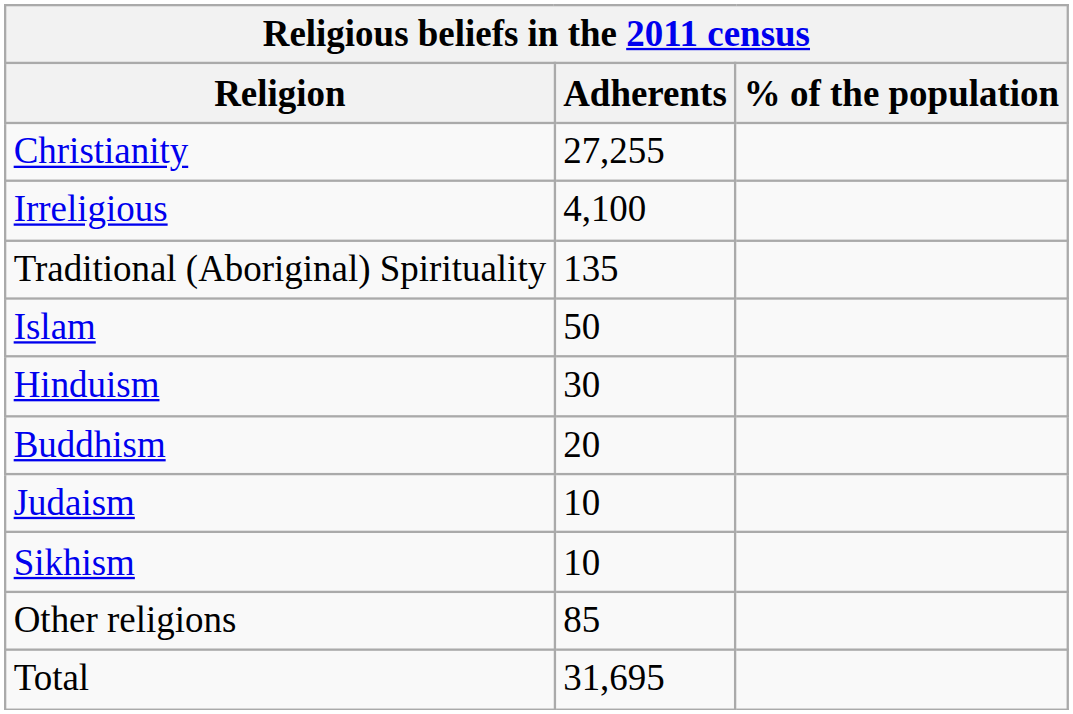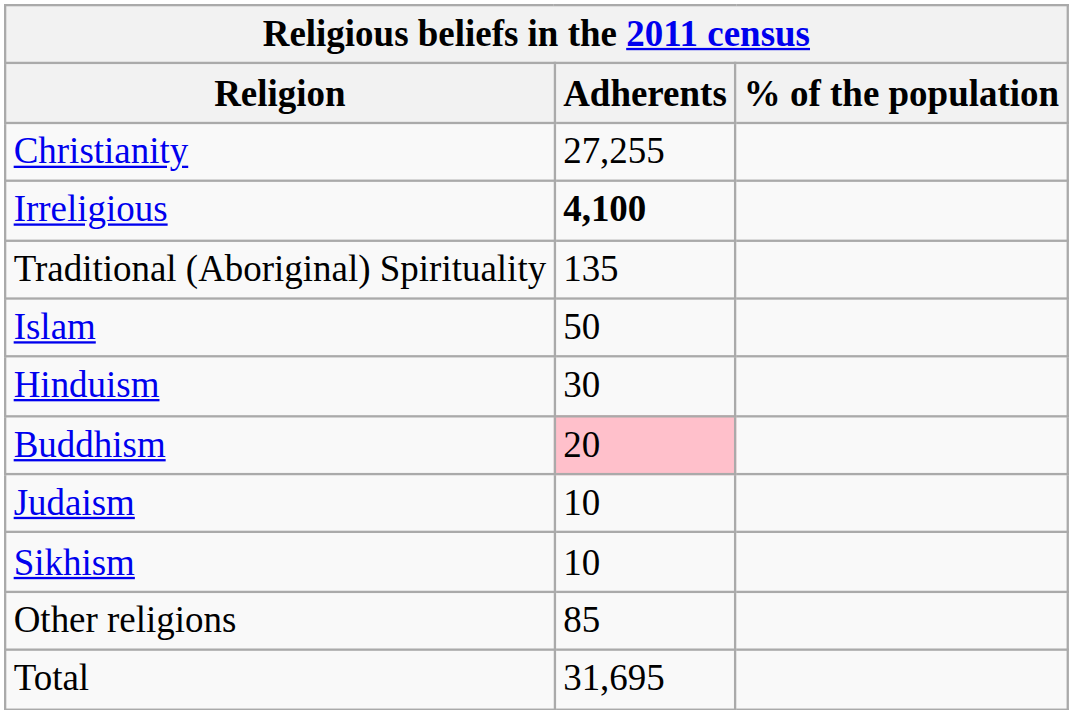(605, 209) normal -> (605, 209) bold
(582, 444) no background -> (582, 444) pink background
